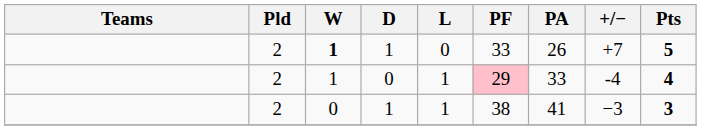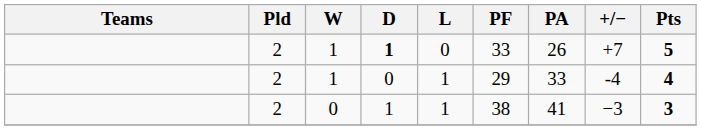(333, 49) bold -> (333, 49) normal
(389, 49) normal -> (389, 49) bold
(501, 79) pink background -> (501, 79) no background
